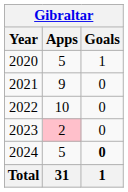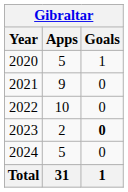(62, 130) pink background -> (62, 130) no background
(102, 130) normal -> (102, 130) bold
(102, 152) bold -> (102, 152) normal
